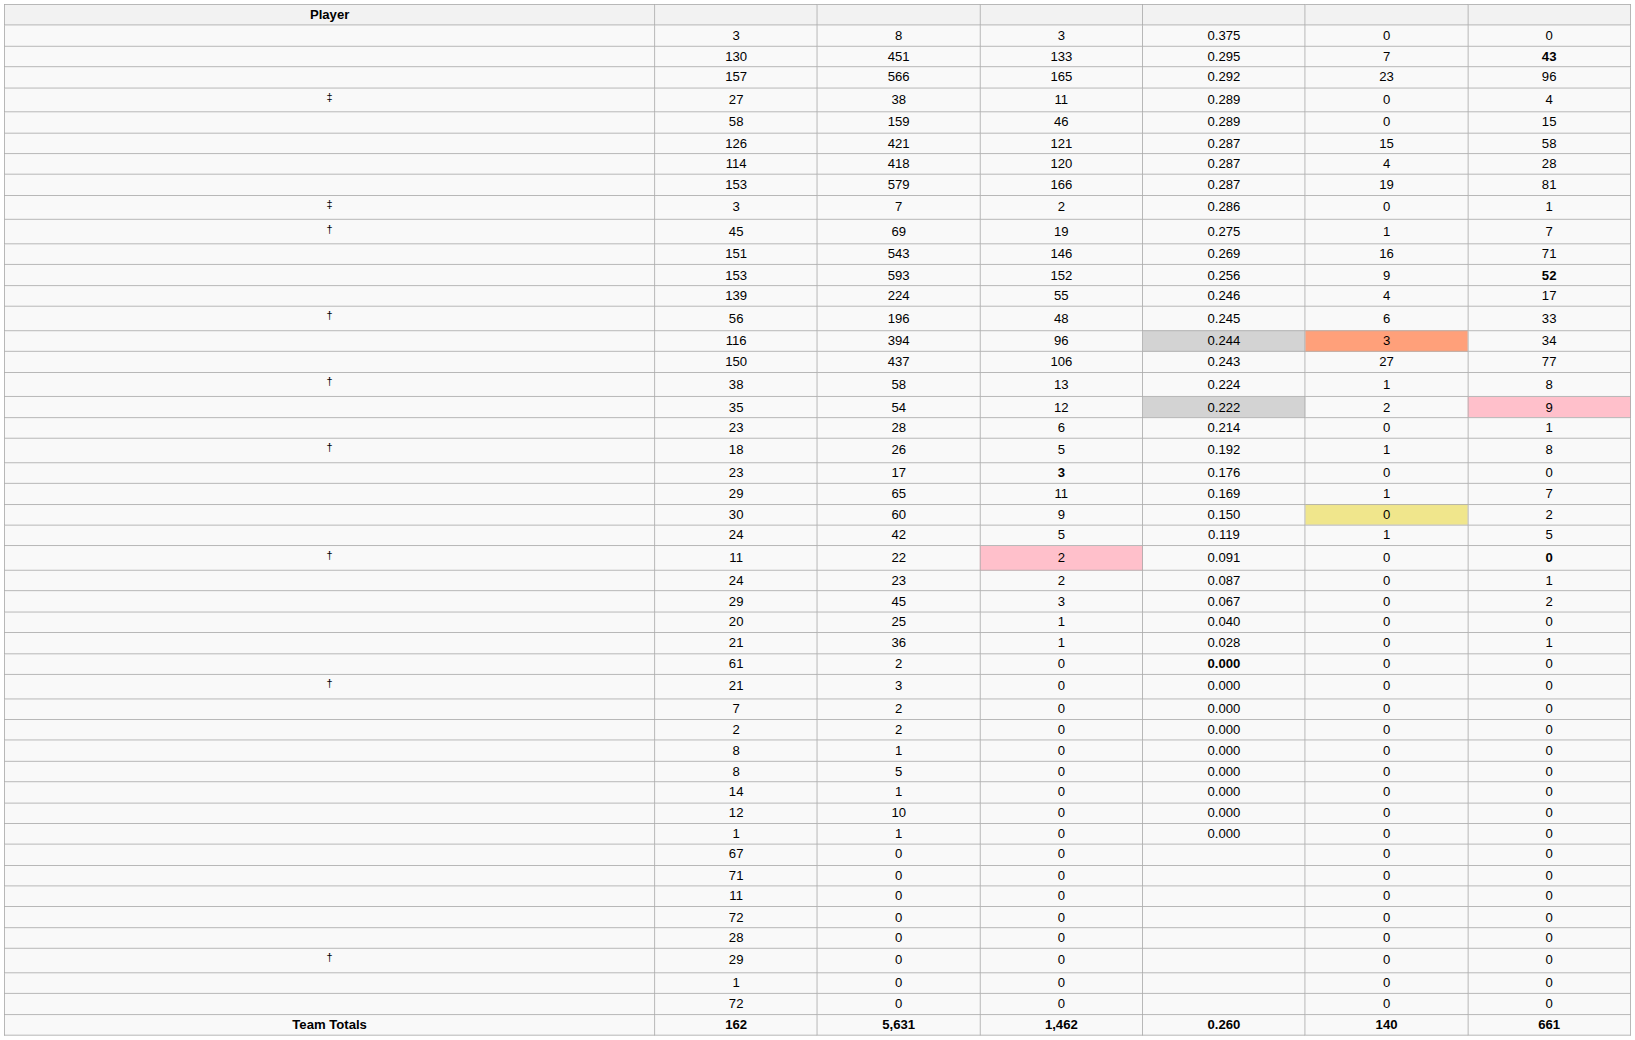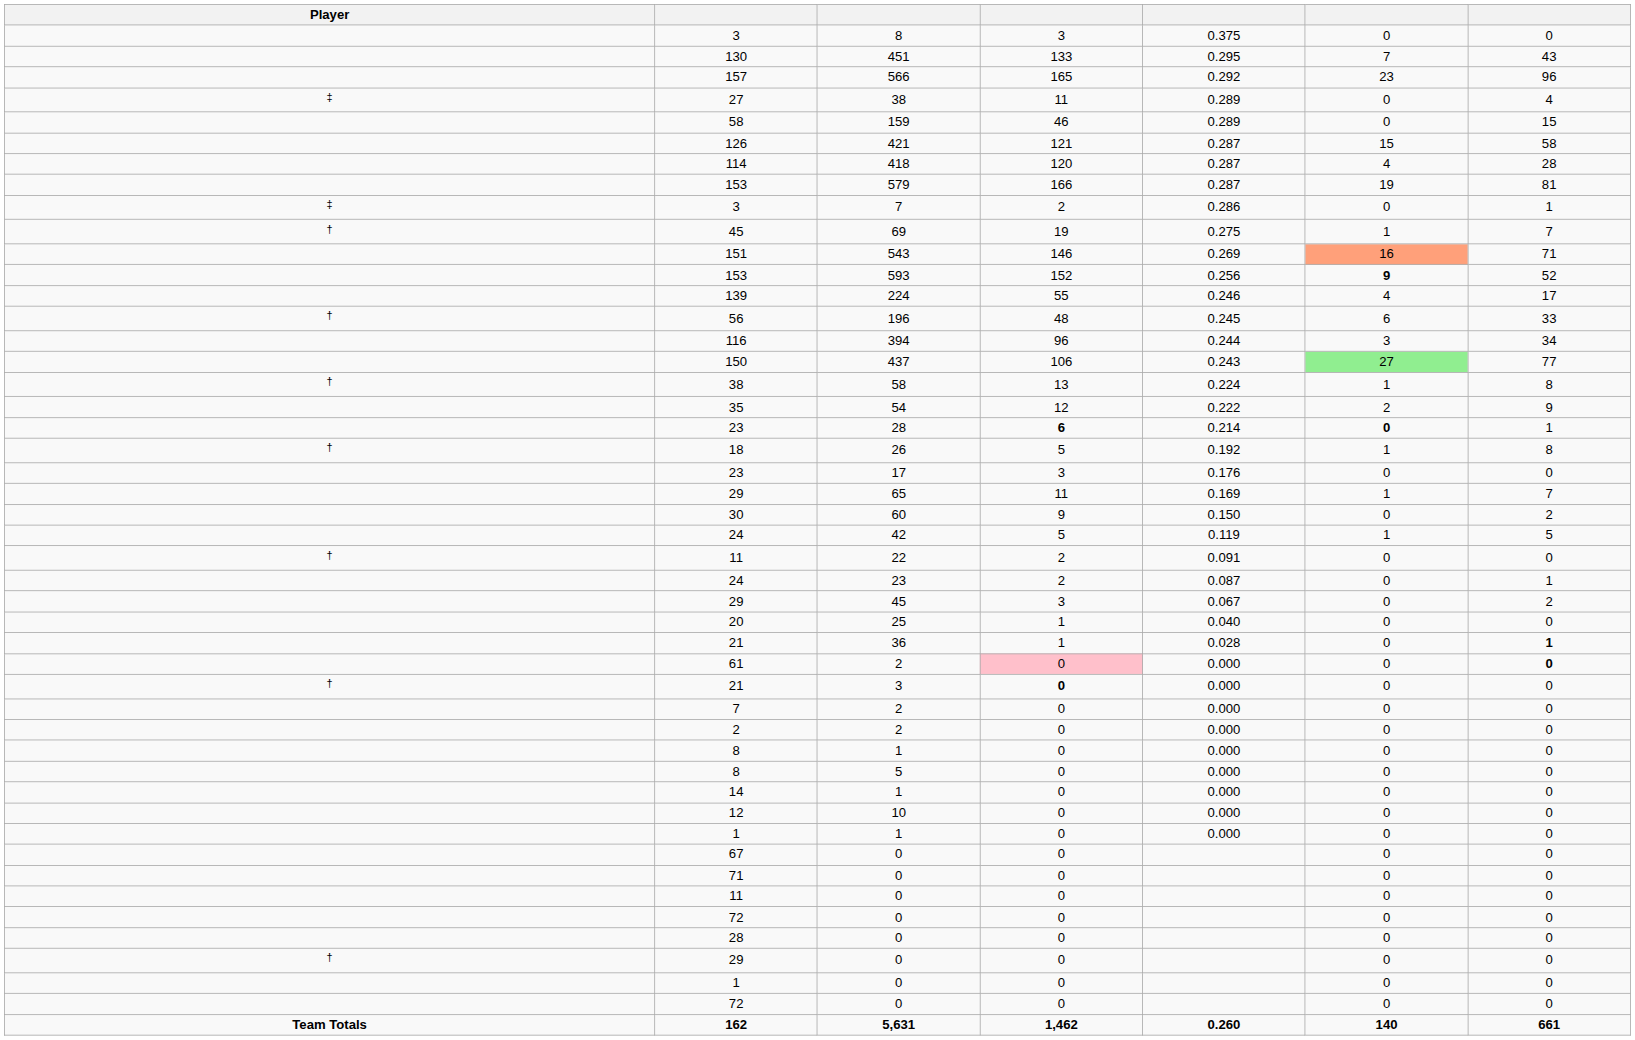(1549, 56) bold -> (1549, 56) normal
(1387, 254) no background -> (1387, 254) lightsalmon background
(1387, 275) normal -> (1387, 275) bold
(1549, 275) bold -> (1549, 275) normal
(1224, 341) lightgrey background -> (1224, 341) no background
(1387, 341) lightsalmon background -> (1387, 341) no background
(1387, 362) no background -> (1387, 362) lightgreen background
(1224, 407) lightgrey background -> (1224, 407) no background
(1549, 407) pink background -> (1549, 407) no background
(1061, 427) normal -> (1061, 427) bold
(1387, 427) normal -> (1387, 427) bold
(1061, 473) bold -> (1061, 473) normal
(1387, 514) khaki background -> (1387, 514) no background
(1061, 558) pink background -> (1061, 558) no background
(1549, 558) bold -> (1549, 558) normal
(1549, 643) normal -> (1549, 643) bold
(1061, 663) no background -> (1061, 663) pink background
(1224, 663) bold -> (1224, 663) normal
(1549, 663) normal -> (1549, 663) bold
(1061, 686) normal -> (1061, 686) bold
